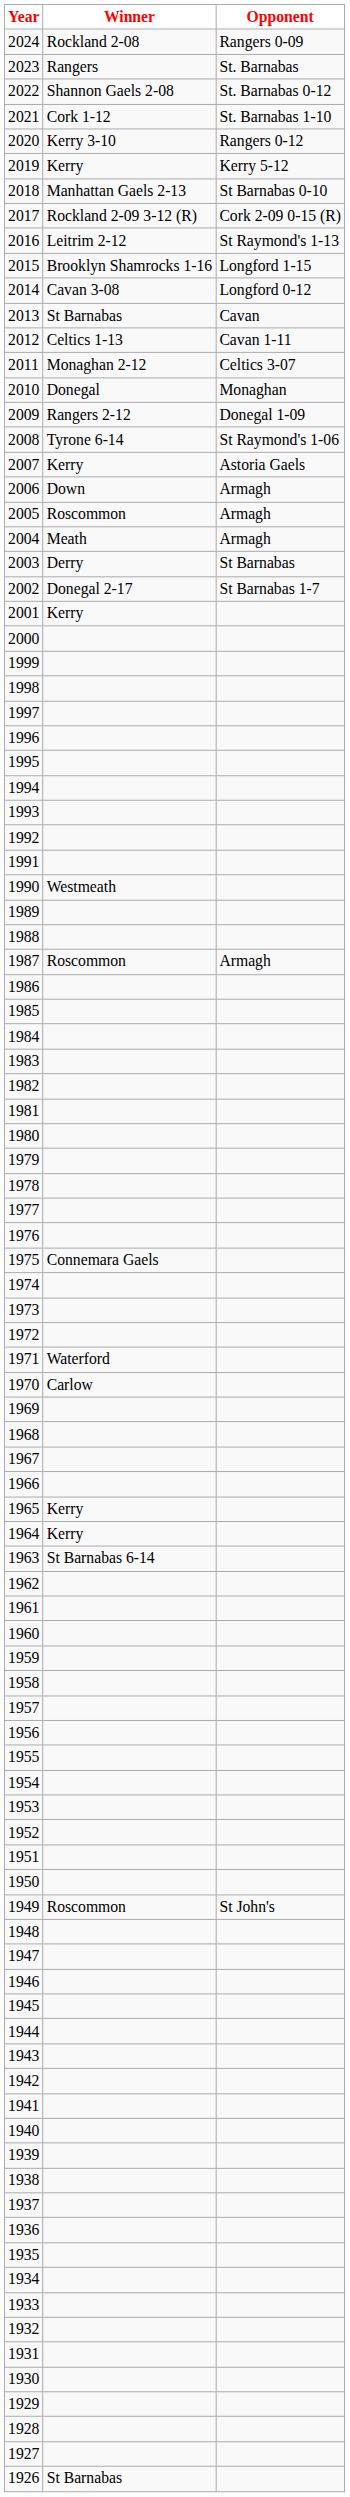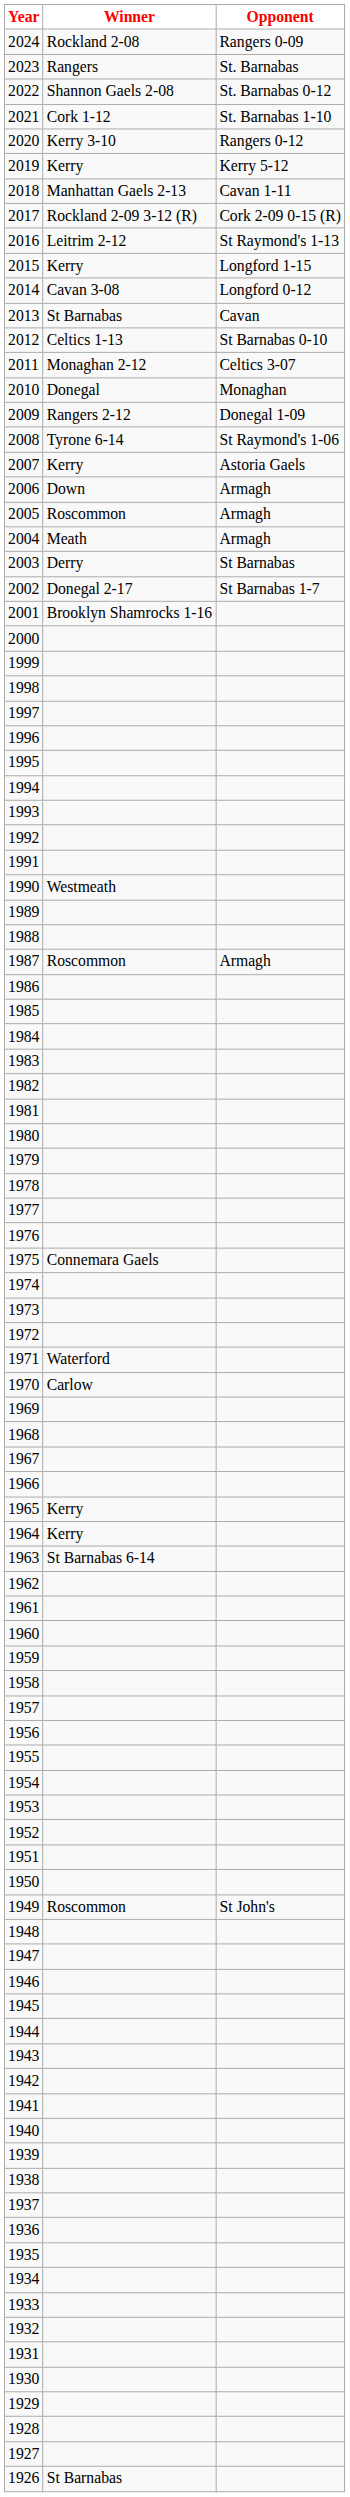(273, 191) St Barnabas 0-10 -> (255, 191) Cavan 1-11
(129, 265) Brooklyn Shamrocks 1-16 -> (65, 265) Kerry
(255, 340) Cavan 1-11 -> (273, 340) St Barnabas 0-10
(65, 613) Kerry -> (129, 613) Brooklyn Shamrocks 1-16
